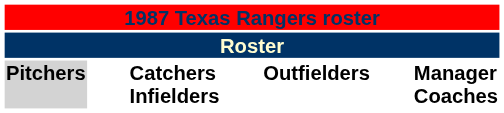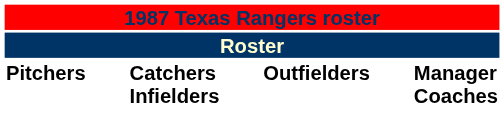(46, 73) lightgrey background -> (46, 73) no background
